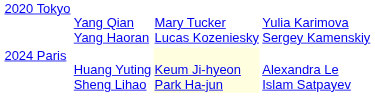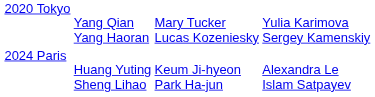(198, 77) lightyellow background -> (198, 77) no background
